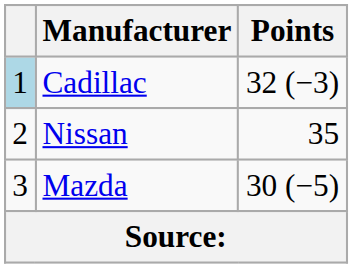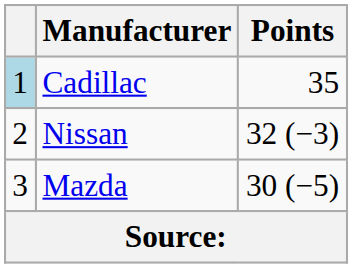(293, 82) 32 (−3) -> (323, 82) 35
(323, 133) 35 -> (293, 133) 32 (−3)
